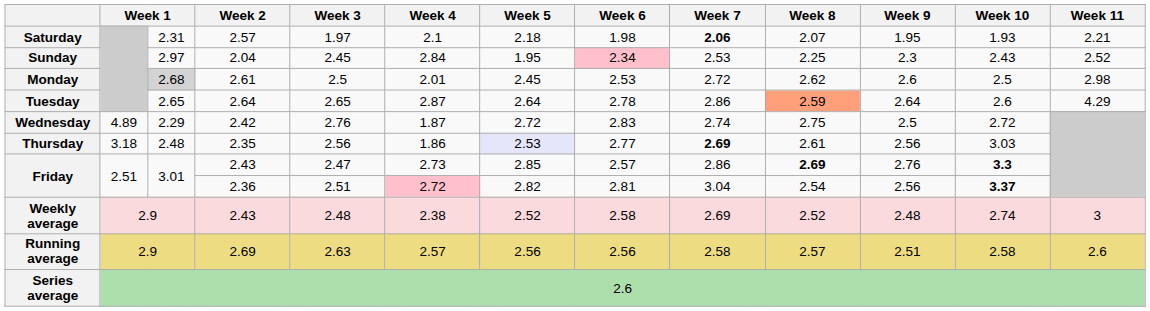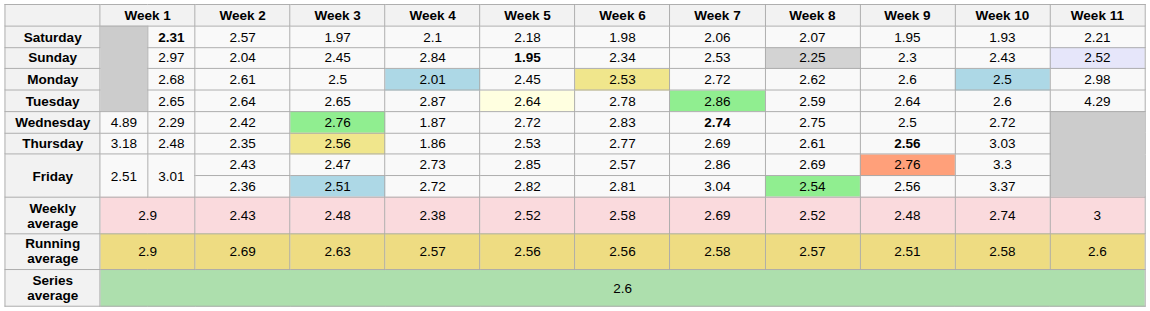(171, 37) normal -> (171, 37) bold
(717, 37) bold -> (717, 37) normal
(528, 58) normal -> (528, 58) bold
(622, 58) pink background -> (622, 58) no background
(812, 58) no background -> (812, 58) lightgrey background
(1097, 58) no background -> (1097, 58) lavender background
(171, 80) lightgrey background -> (171, 80) no background
(433, 80) no background -> (433, 80) lightblue background
(622, 80) no background -> (622, 80) khaki background
(1002, 80) no background -> (1002, 80) lightblue background
(528, 101) no background -> (528, 101) lightyellow background
(717, 101) no background -> (717, 101) lightgreen background
(812, 101) lightsalmon background -> (812, 101) no background
(338, 122) no background -> (338, 122) lightgreen background
(717, 122) normal -> (717, 122) bold
(338, 144) no background -> (338, 144) khaki background
(528, 144) lavender background -> (528, 144) no background
(717, 144) bold -> (717, 144) normal
(907, 144) normal -> (907, 144) bold
(812, 165) bold -> (812, 165) normal
(907, 165) no background -> (907, 165) lightsalmon background
(1002, 165) bold -> (1002, 165) normal
(338, 187) no background -> (338, 187) lightblue background
(433, 187) pink background -> (433, 187) no background
(812, 187) no background -> (812, 187) lightgreen background
(1002, 187) bold -> (1002, 187) normal
